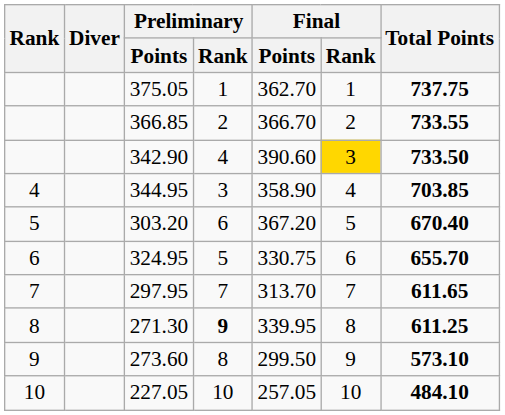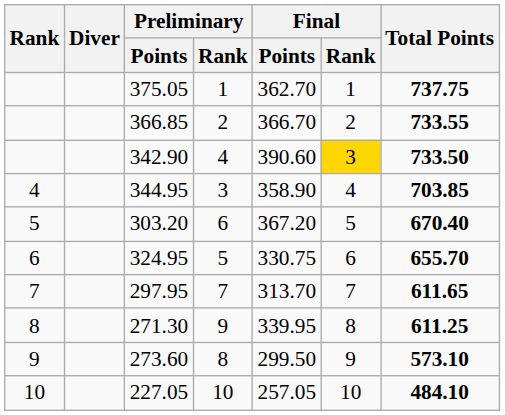(223, 325) bold -> (223, 325) normal
